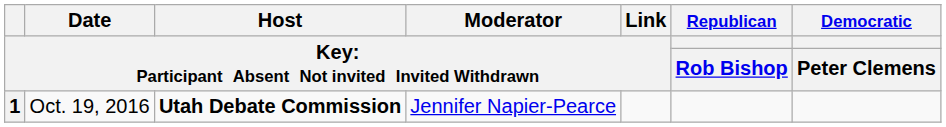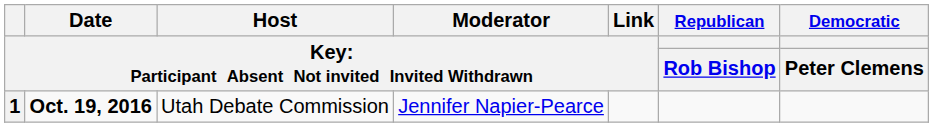(90, 106) normal -> (91, 106) bold
(280, 106) bold -> (275, 106) normal
